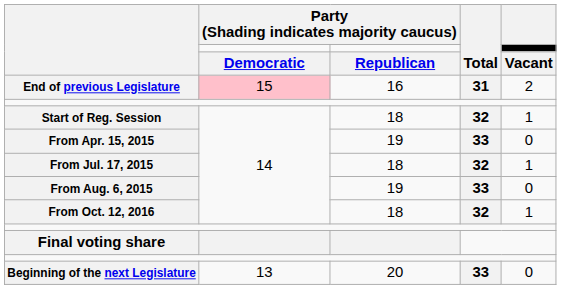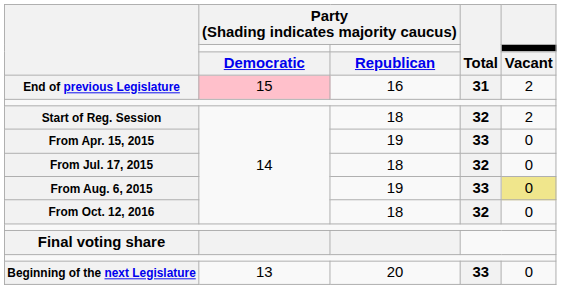(529, 117) 1 -> (529, 117) 2
(529, 164) 1 -> (529, 164) 0
(529, 188) no background -> (529, 188) khaki background
(529, 211) 1 -> (529, 211) 0
